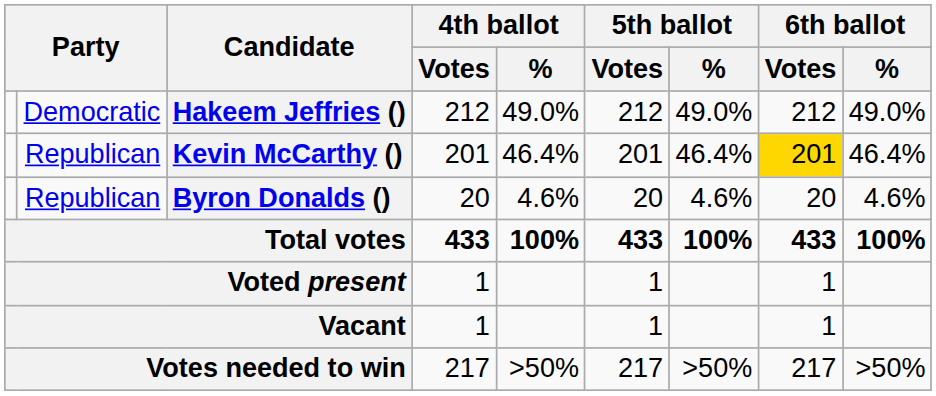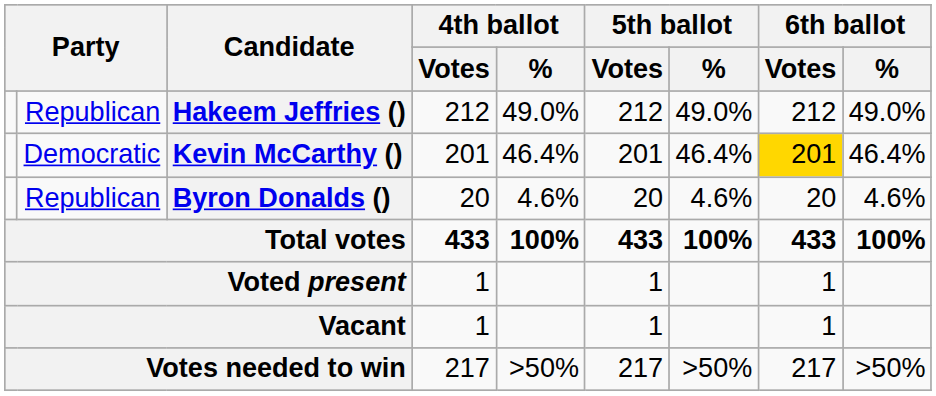(92, 111) Democratic -> (93, 111) Republican
(93, 154) Republican -> (92, 154) Democratic
